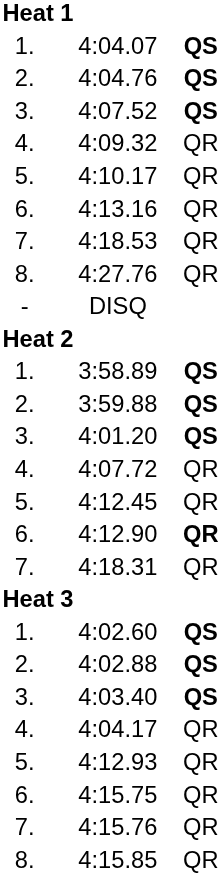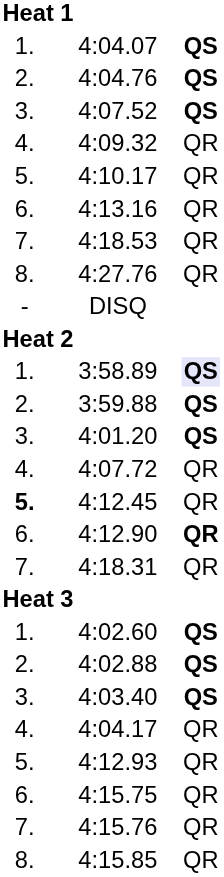(201, 371) no background -> (201, 371) lavender background
(25, 501) normal -> (25, 501) bold
